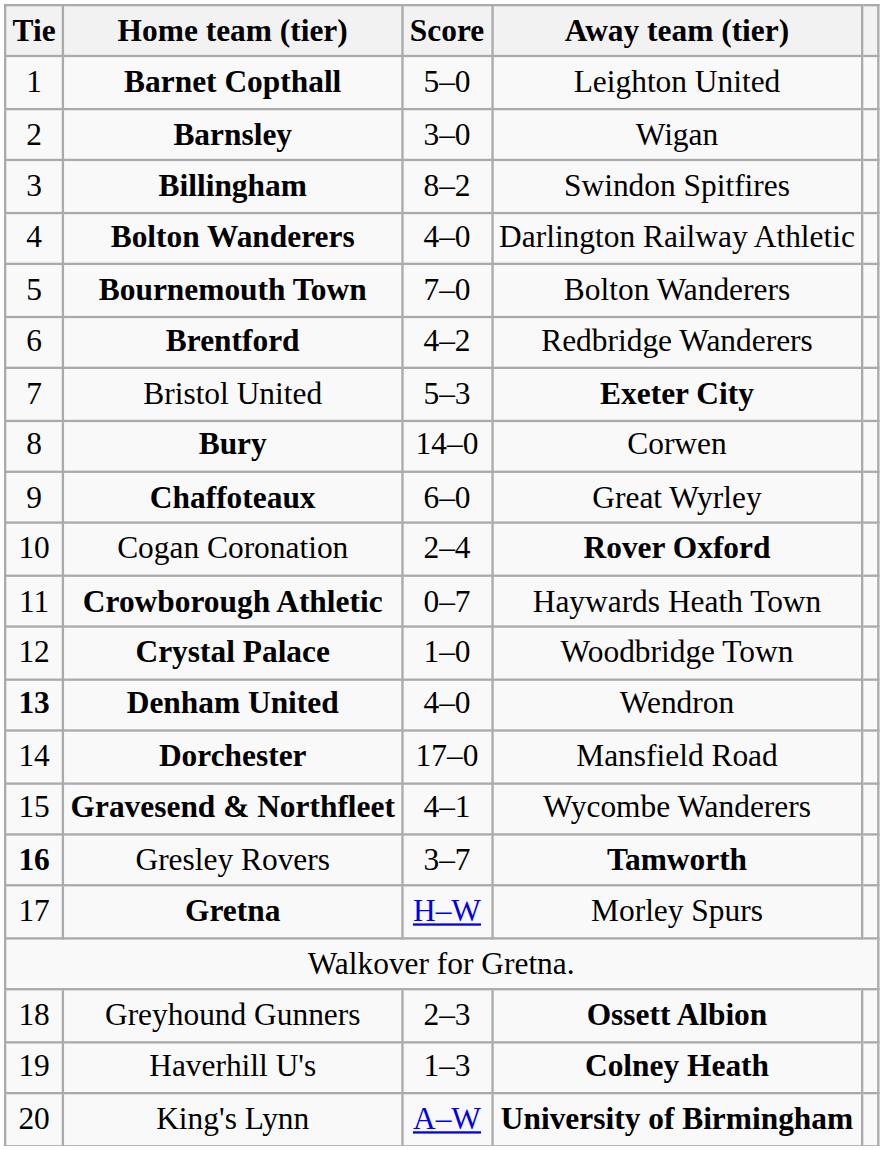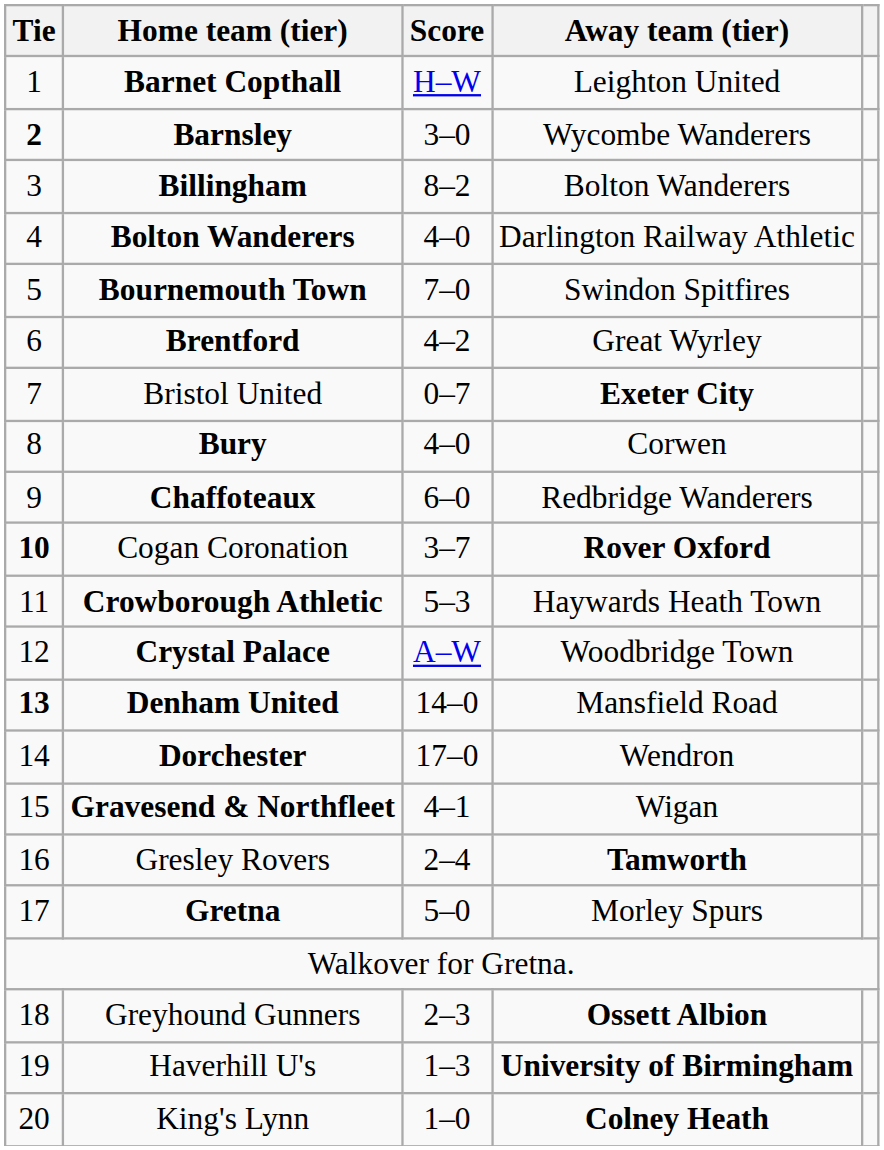(447, 81) 5–0 -> (447, 81) H–W
(34, 133) normal -> (34, 133) bold
(677, 133) Wigan -> (677, 133) Wycombe Wanderers
(677, 185) Swindon Spitfires -> (677, 185) Bolton Wanderers
(677, 289) Bolton Wanderers -> (677, 289) Swindon Spitfires
(677, 340) Redbridge Wanderers -> (677, 340) Great Wyrley
(447, 392) 5–3 -> (447, 392) 0–7
(447, 444) 14–0 -> (447, 444) 4–0
(677, 496) Great Wyrley -> (677, 496) Redbridge Wanderers
(34, 548) normal -> (34, 548) bold
(447, 548) 2–4 -> (447, 548) 3–7
(447, 600) 0–7 -> (447, 600) 5–3
(447, 651) 1–0 -> (447, 651) A–W
(447, 703) 4–0 -> (447, 703) 14–0
(677, 703) Wendron -> (677, 703) Mansfield Road
(677, 755) Mansfield Road -> (677, 755) Wendron
(677, 807) Wycombe Wanderers -> (677, 807) Wigan
(34, 859) bold -> (34, 859) normal
(447, 859) 3–7 -> (447, 859) 2–4
(447, 911) H–W -> (447, 911) 5–0
(677, 1066) Colney Heath -> (677, 1066) University of Birmingham
(447, 1118) A–W -> (447, 1118) 1–0
(677, 1118) University of Birmingham -> (677, 1118) Colney Heath
